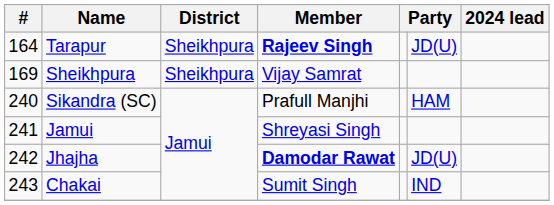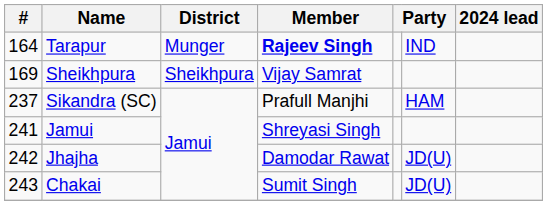(209, 46) Sheikhpura -> (195, 46) Munger
(434, 46) JD(U) -> (420, 46) IND
(23, 102) 240 -> (23, 102) 237
(328, 158) bold -> (325, 158) normal
(426, 185) IND -> (428, 185) JD(U)
